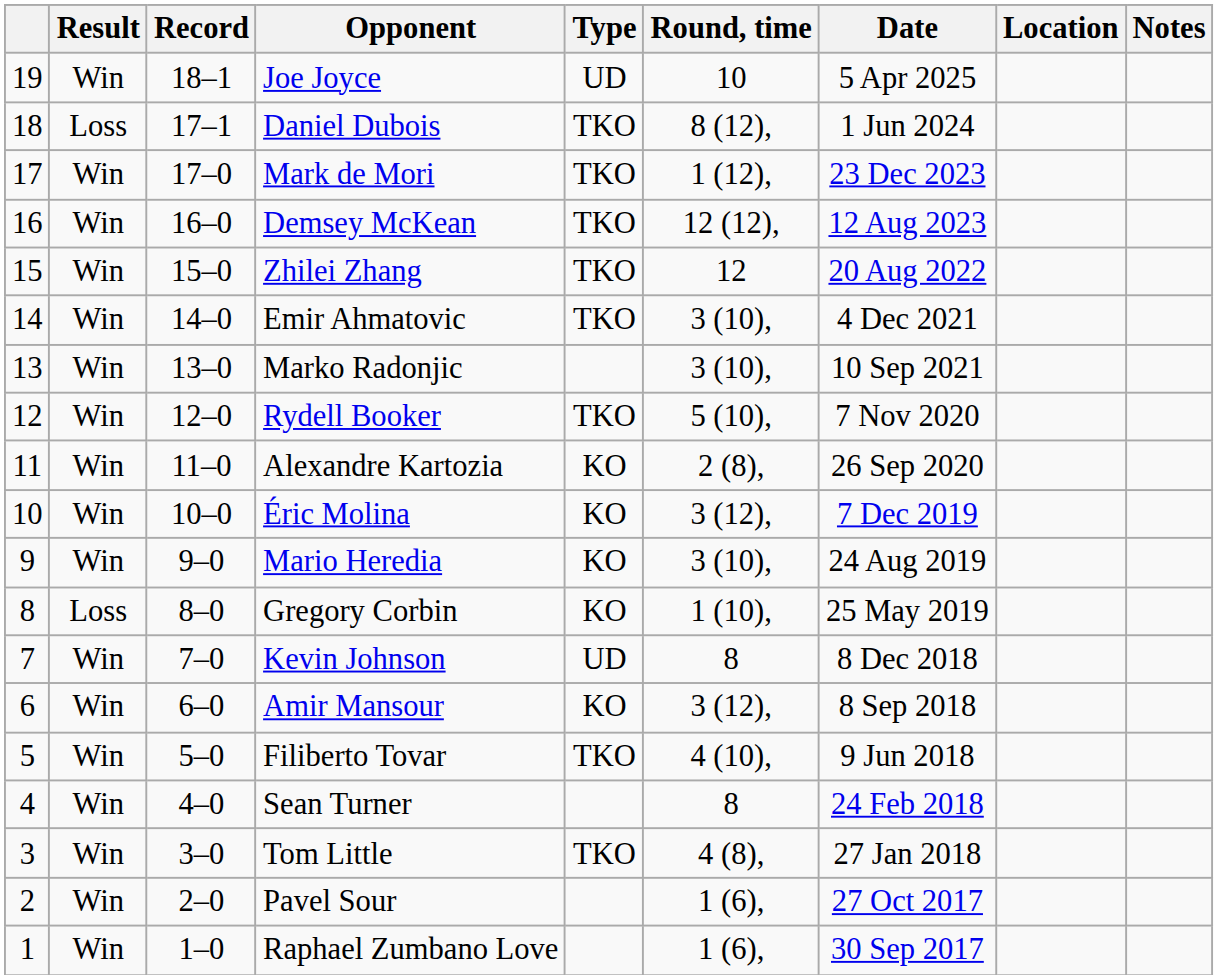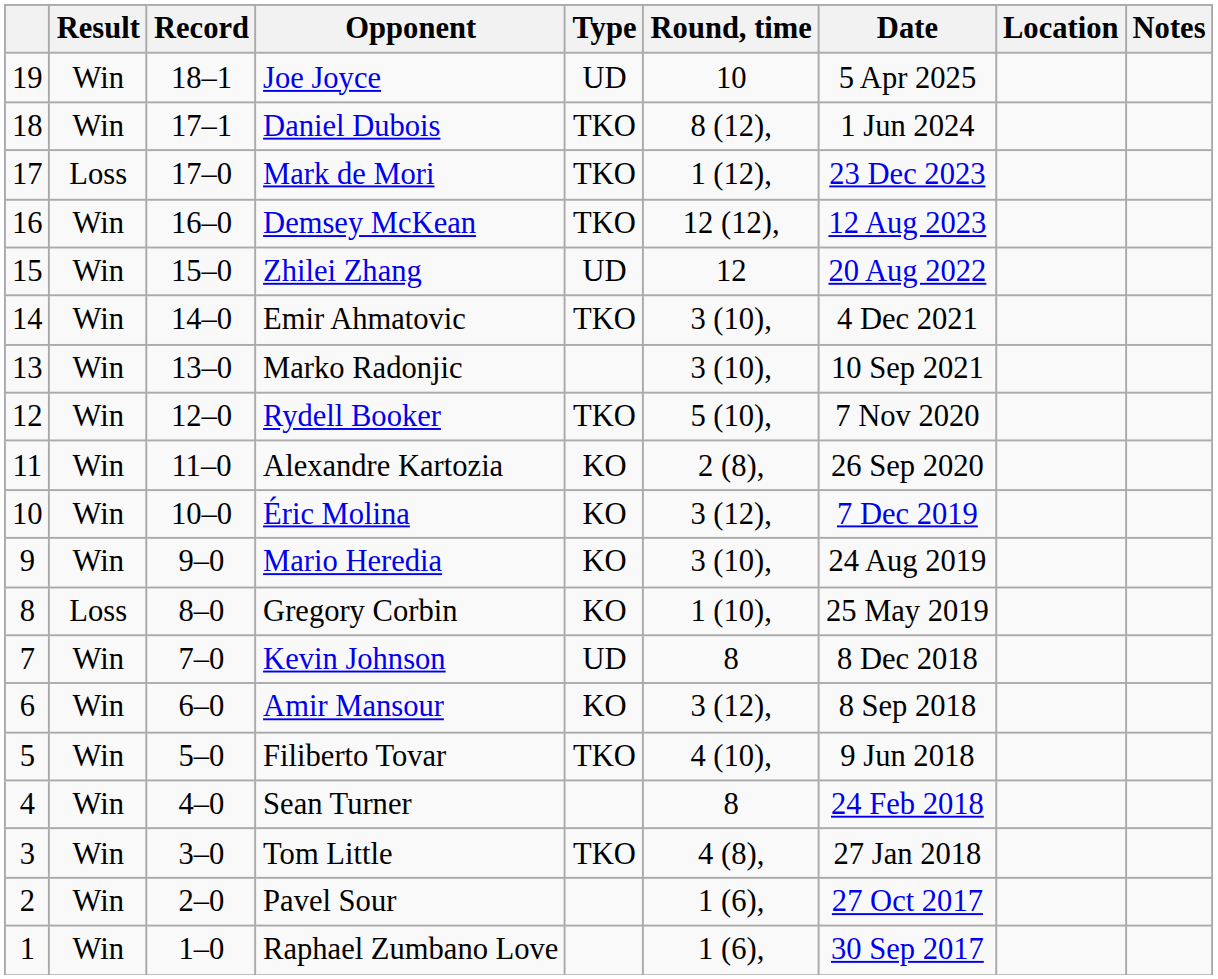(98, 125) Loss -> (98, 125) Win
(98, 174) Win -> (98, 174) Loss
(604, 271) TKO -> (604, 271) UD
